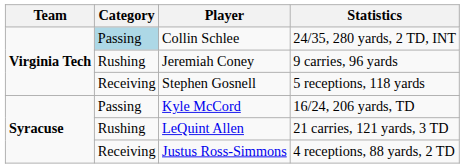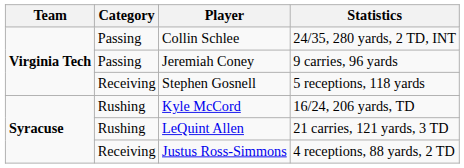(120, 38) lightblue background -> (120, 38) no background
(122, 61) Rushing -> (120, 61) Passing
(120, 106) Passing -> (122, 106) Rushing
